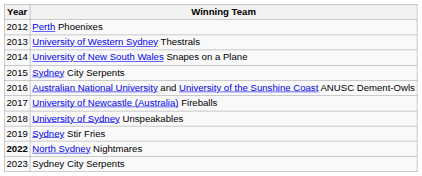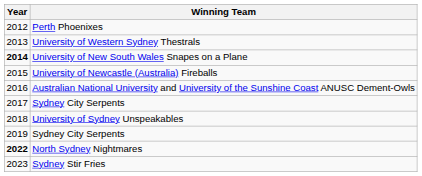(17, 57) normal -> (17, 57) bold
(78, 73) Sydney City Serpents -> (125, 73) University of Newcastle (Australia) Fireballs
(125, 103) University of Newcastle (Australia) Fireballs -> (78, 103) Sydney City Serpents
(69, 133) Sydney Stir Fries -> (78, 133) Sydney City Serpents
(78, 164) Sydney City Serpents -> (69, 164) Sydney Stir Fries
